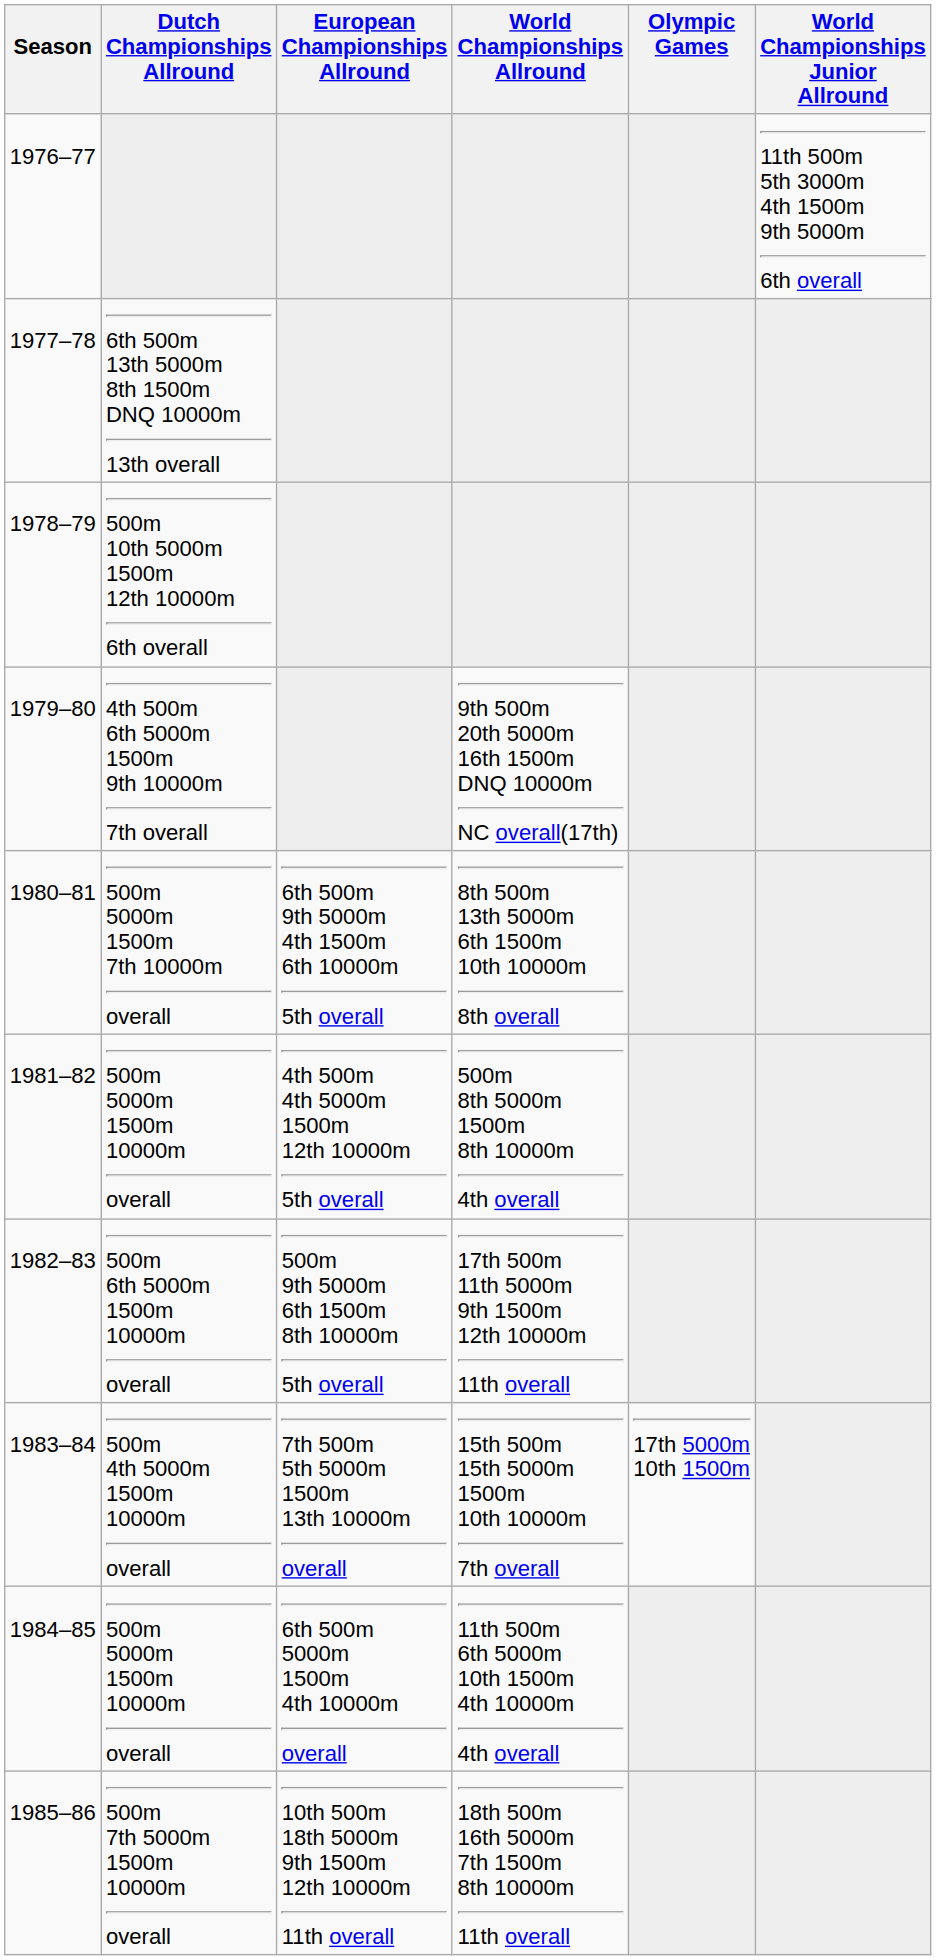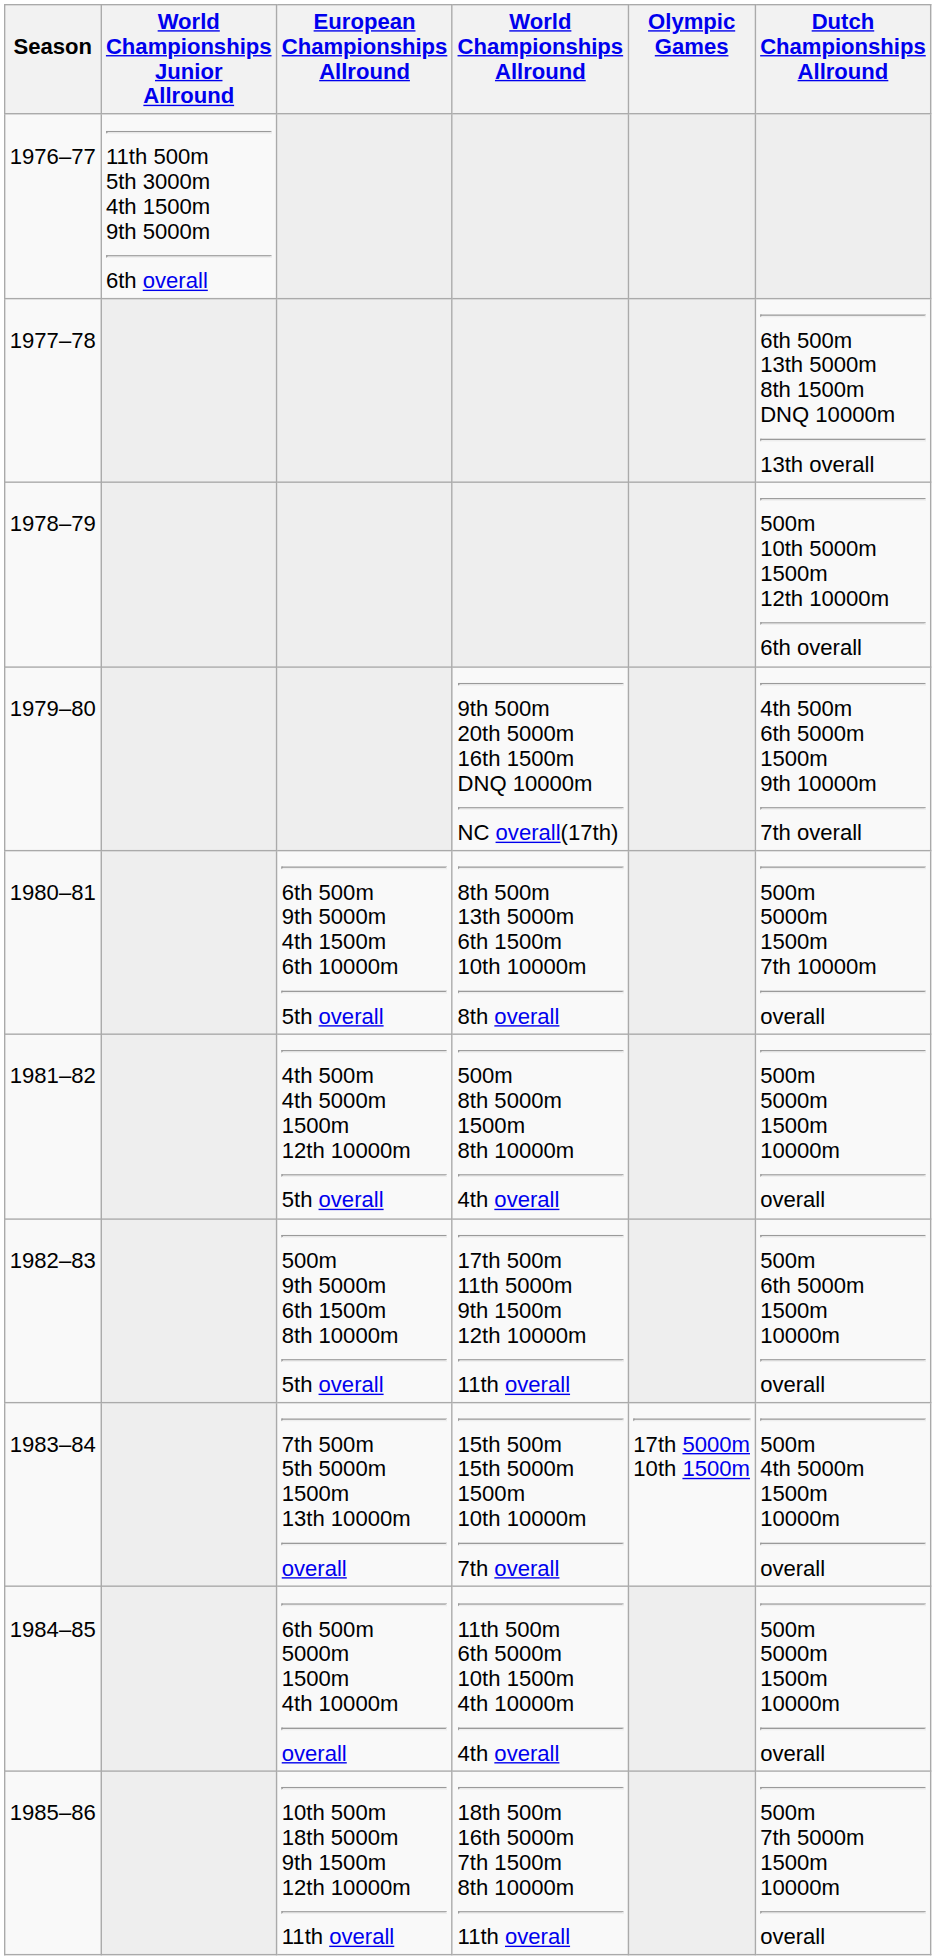columns swapped: (189, 46) <-> (843, 59)
